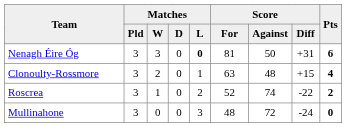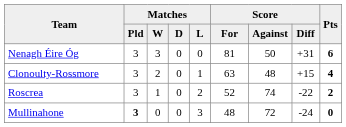(200, 53) bold -> (200, 53) normal
(136, 112) normal -> (136, 112) bold
